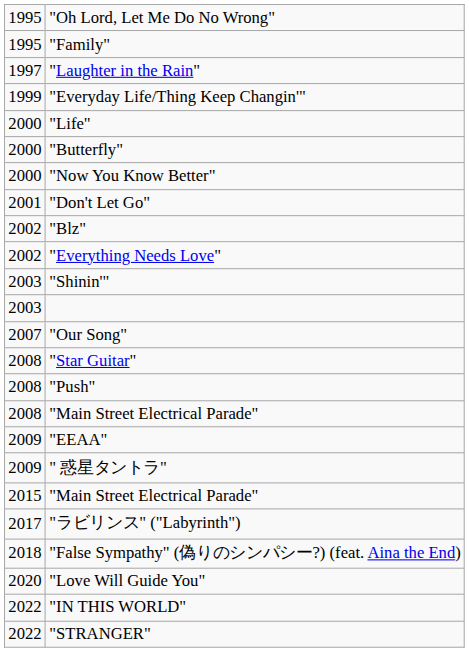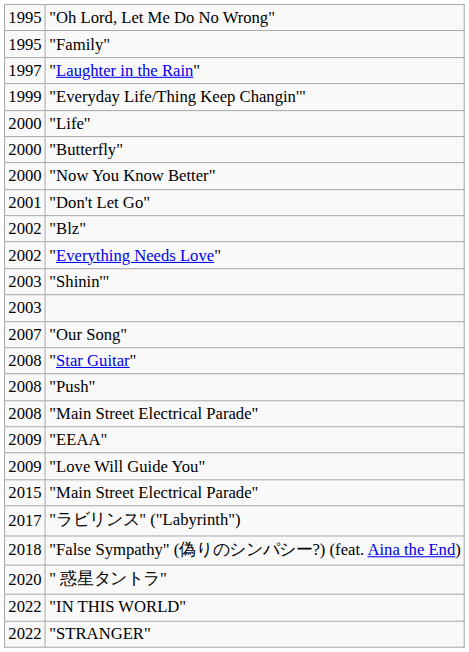(108, 467) " 惑星タントラ" -> (127, 466) "Love Will Guide You"
(127, 581) "Love Will Guide You" -> (108, 579) " 惑星タントラ"
